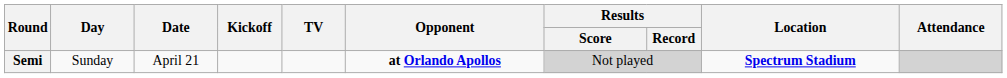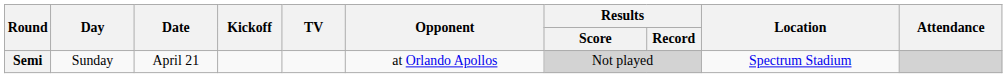(445, 61) bold -> (445, 61) normal
(800, 61) bold -> (800, 61) normal
